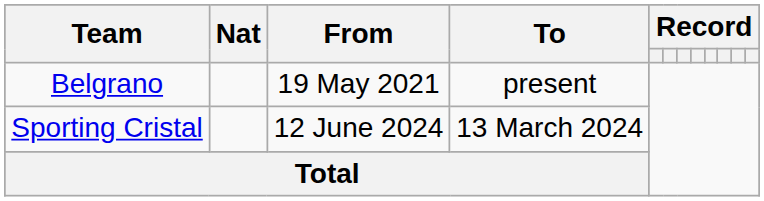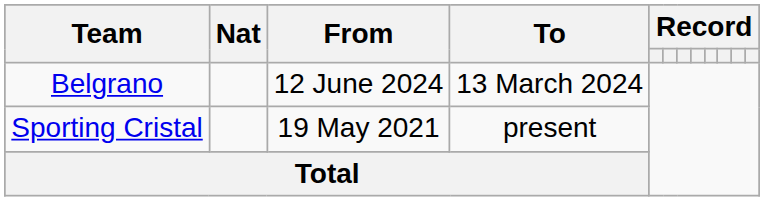(359, 84) 19 May 2021 -> (359, 84) 12 June 2024
(550, 84) present -> (550, 84) 13 March 2024
(359, 128) 12 June 2024 -> (359, 128) 19 May 2021
(550, 128) 13 March 2024 -> (550, 128) present
